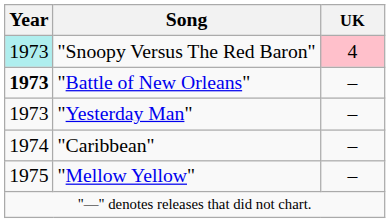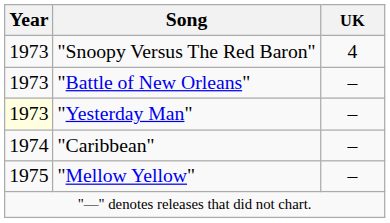(29, 51) paleturquoise background -> (29, 51) no background
(352, 51) pink background -> (352, 51) no background
(29, 82) bold -> (29, 82) normal
(29, 113) no background -> (29, 113) lightyellow background
